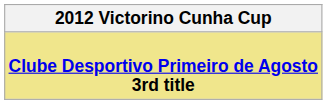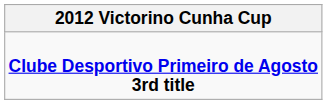(163, 75) khaki background -> (163, 75) no background
